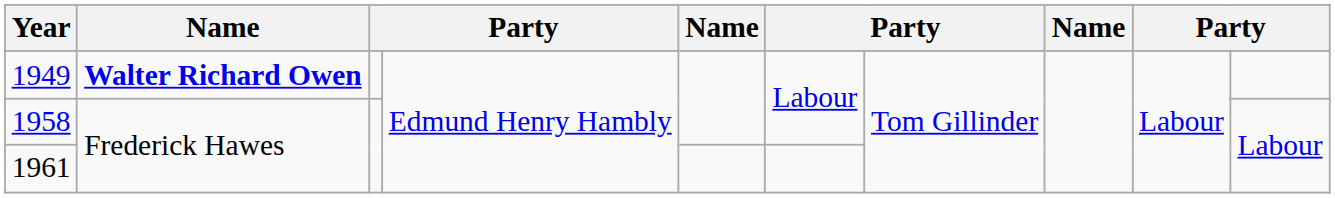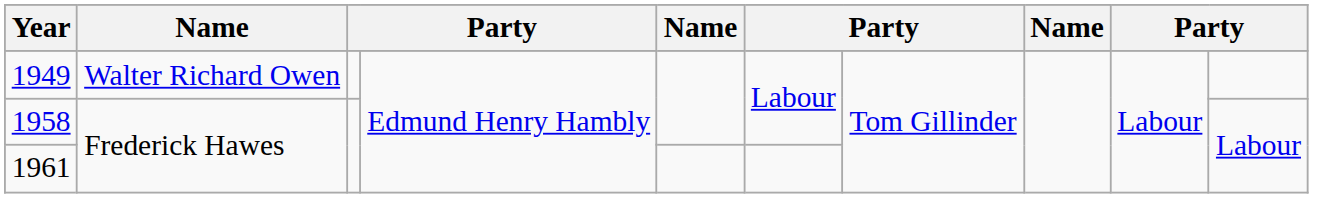(223, 74) bold -> (212, 74) normal
